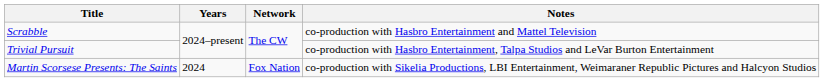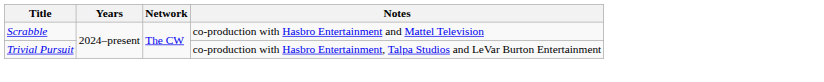- row: (92, 67)
